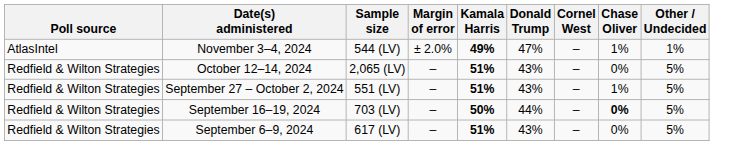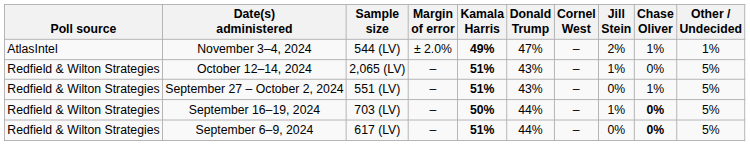+ column: (616, 22)
(530, 130) 43% -> (530, 130) 44%
(620, 130) normal -> (655, 130) bold
